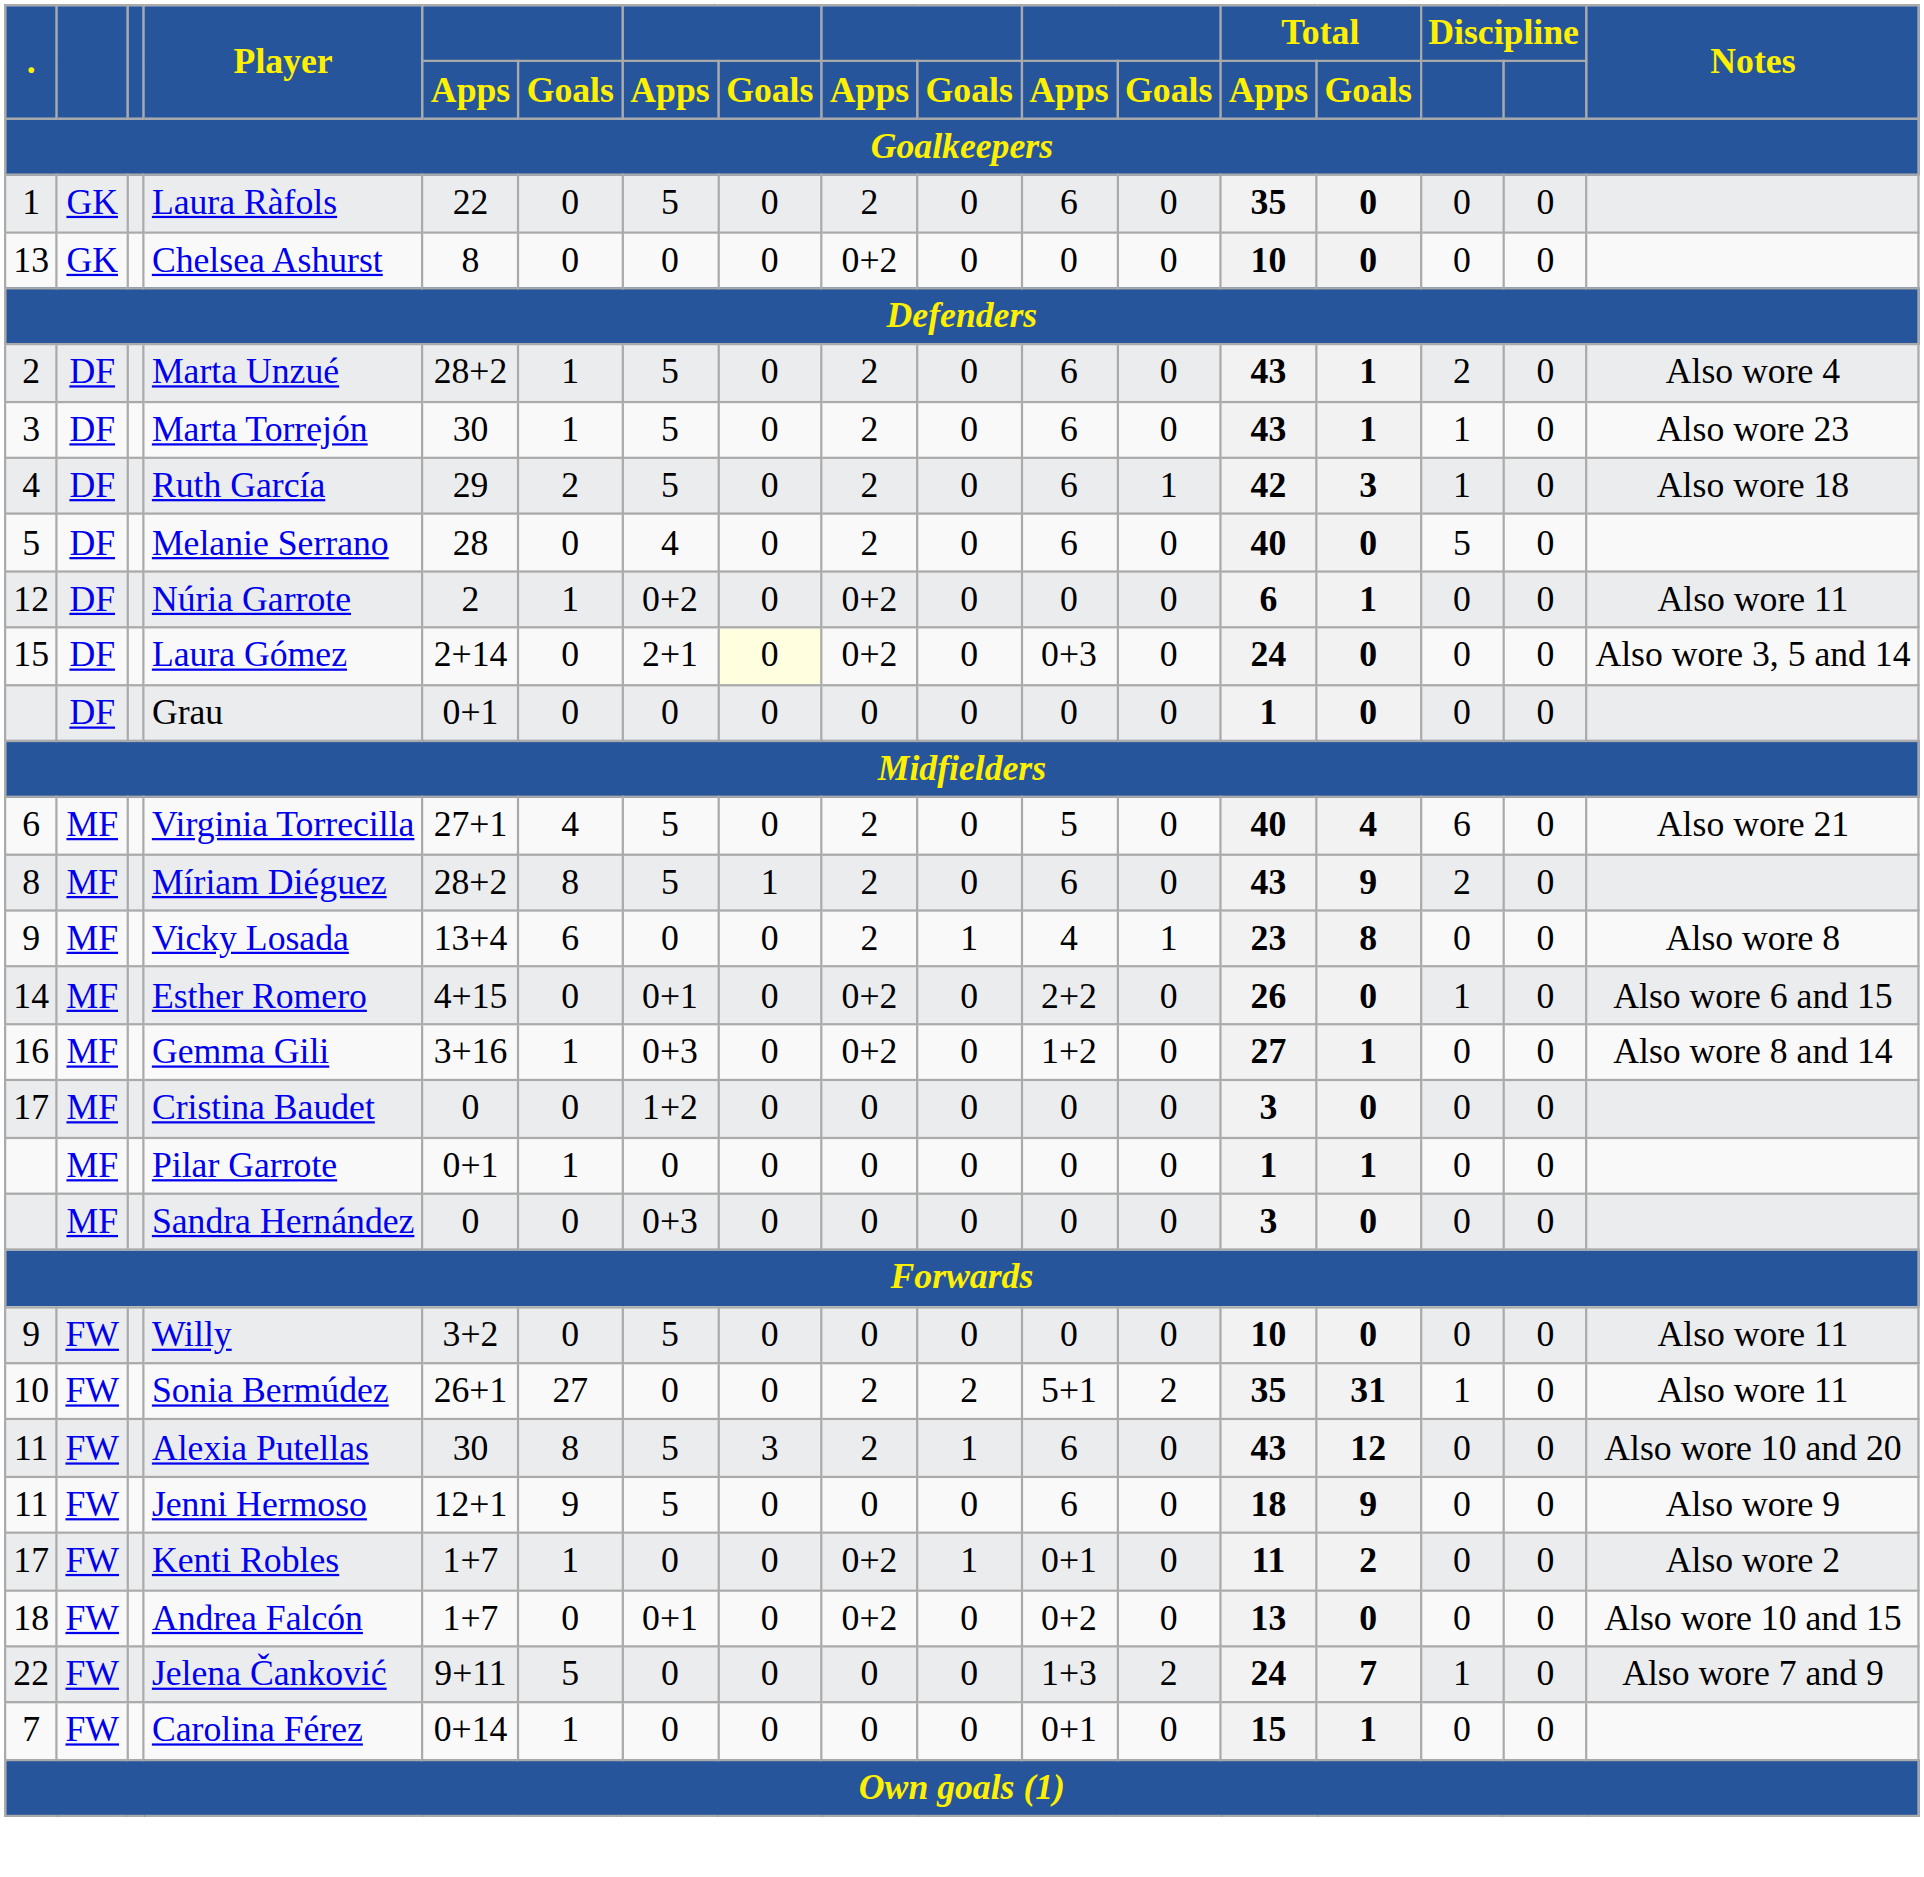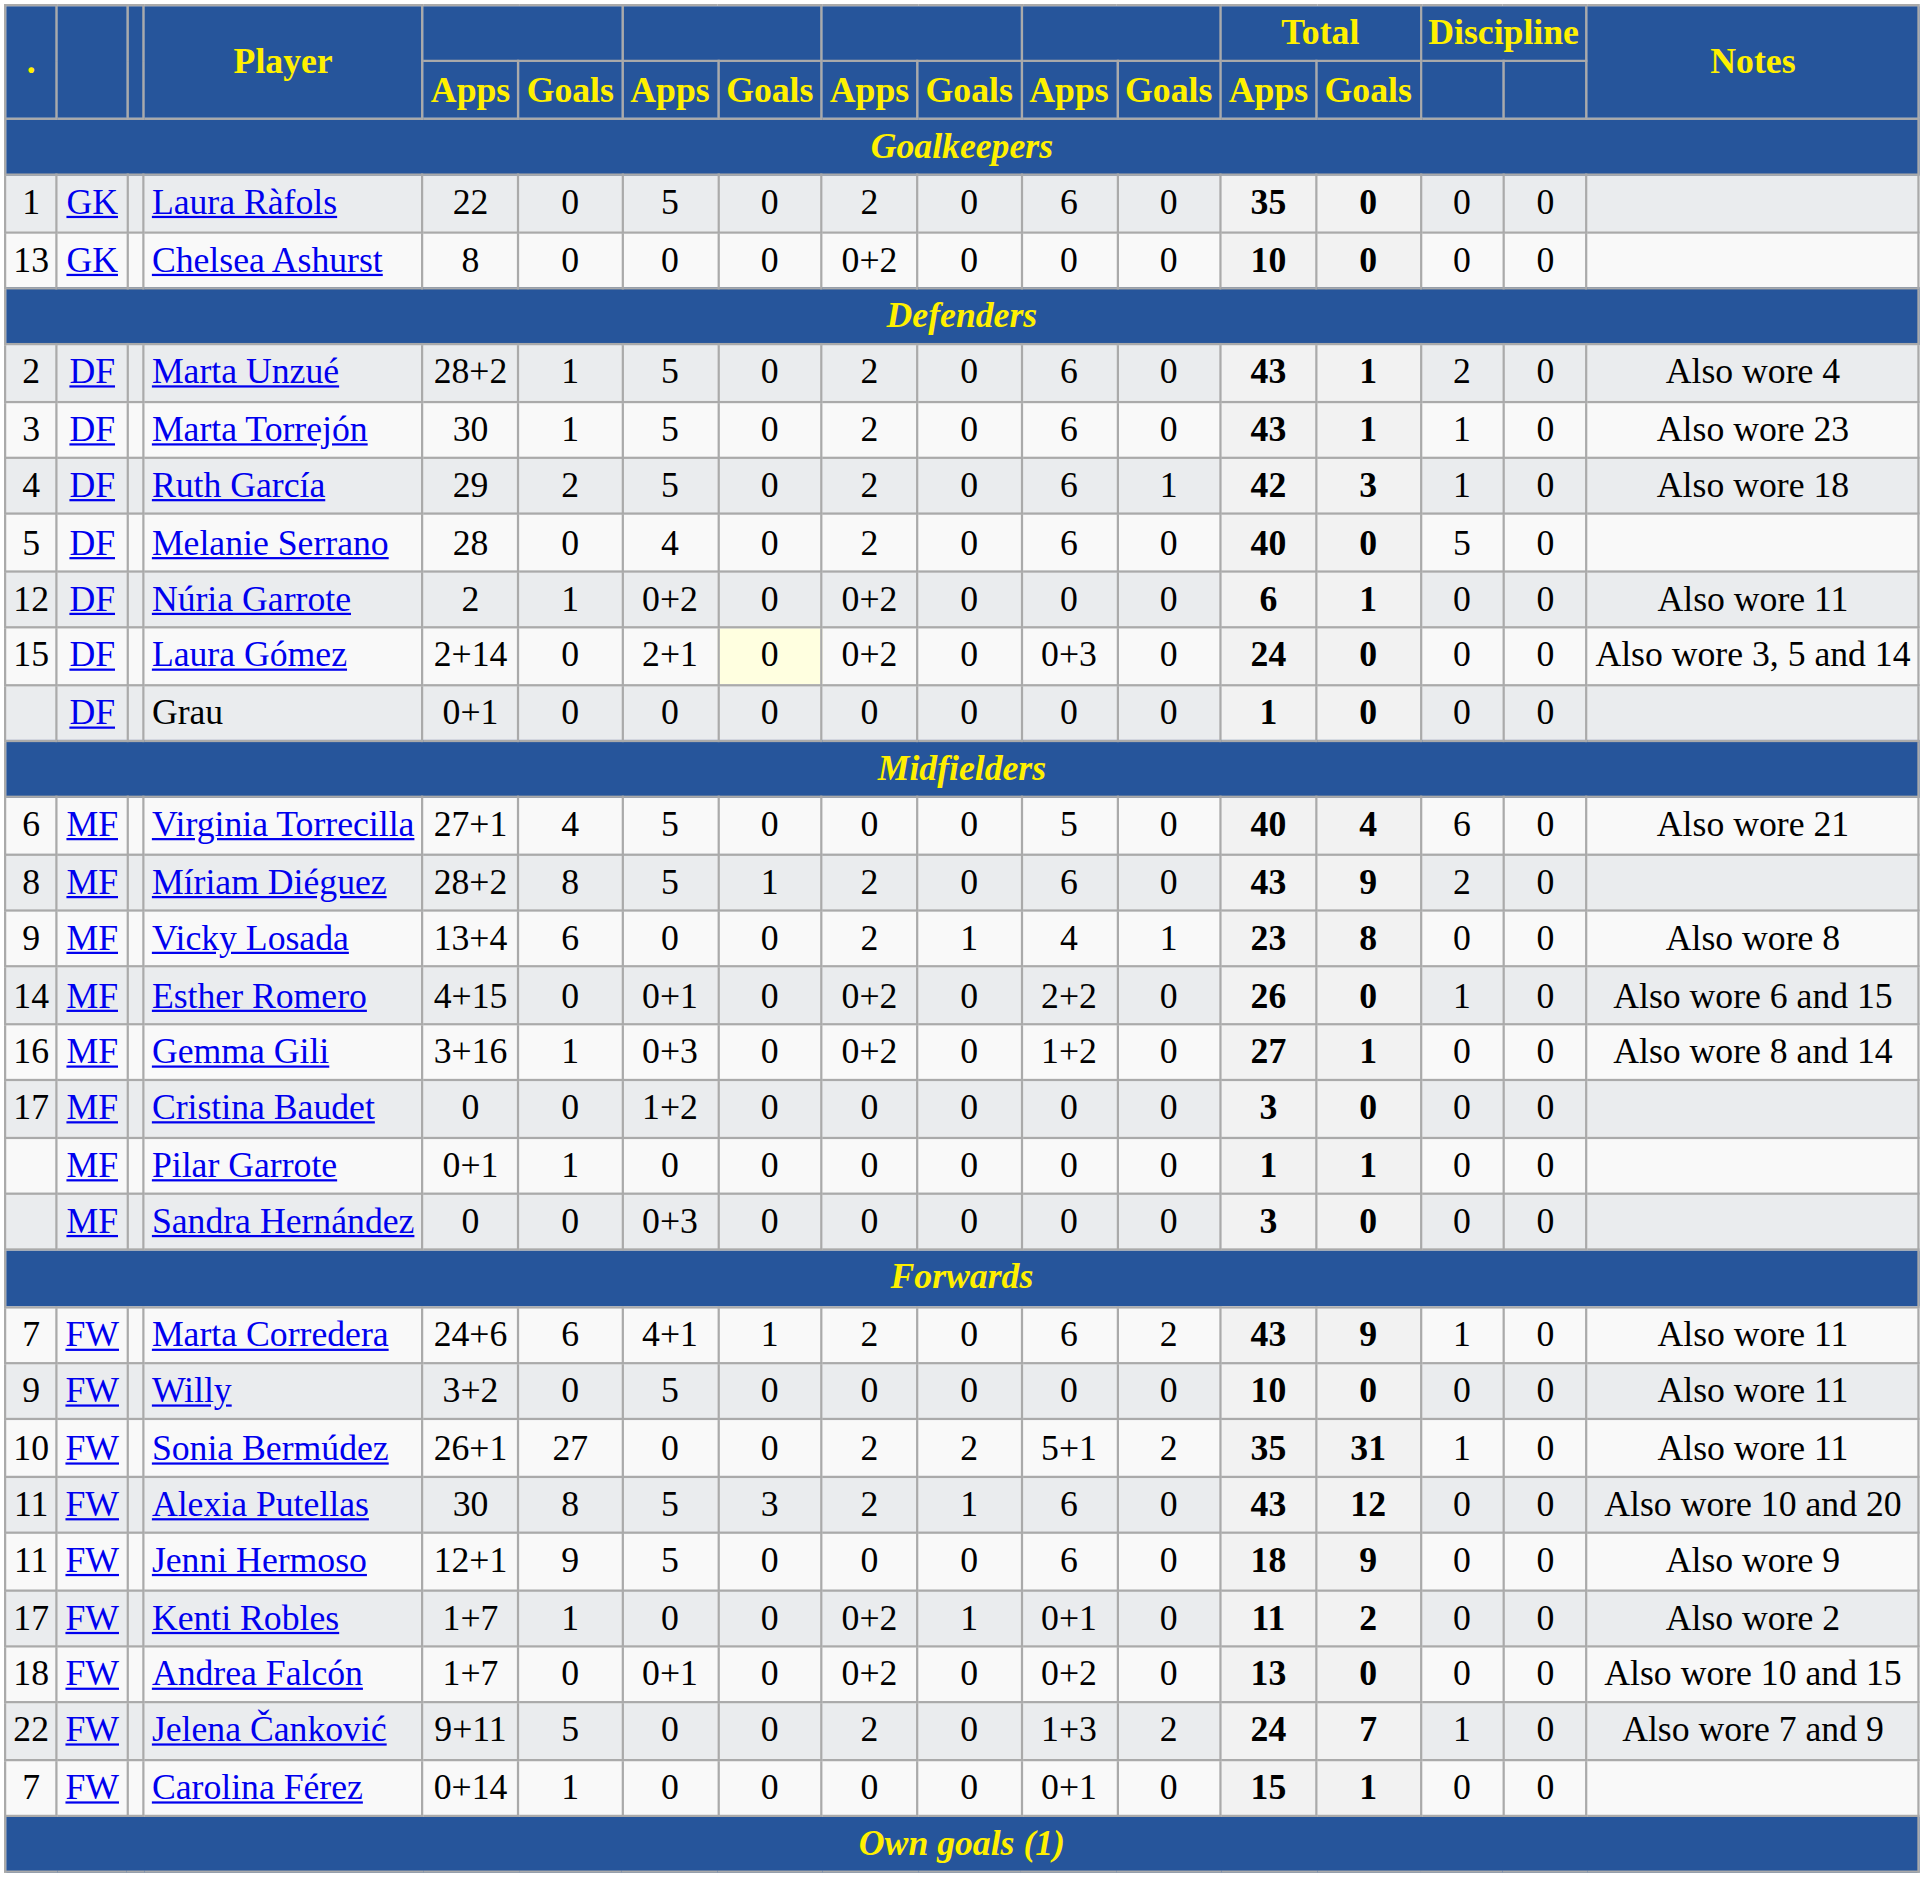(869, 825) 2 -> (869, 825) 0
+ row: (270, 1334)
(869, 1673) 0 -> (869, 1730) 2
